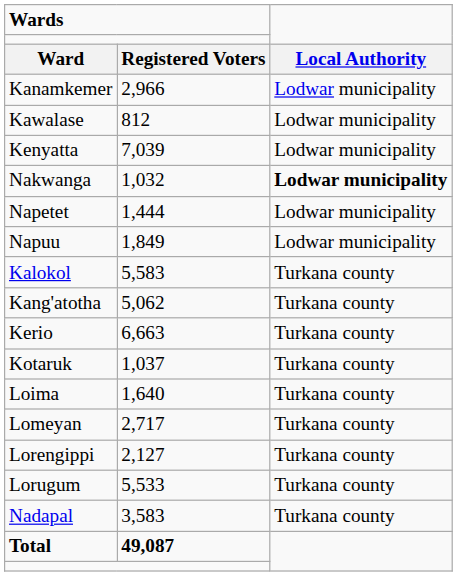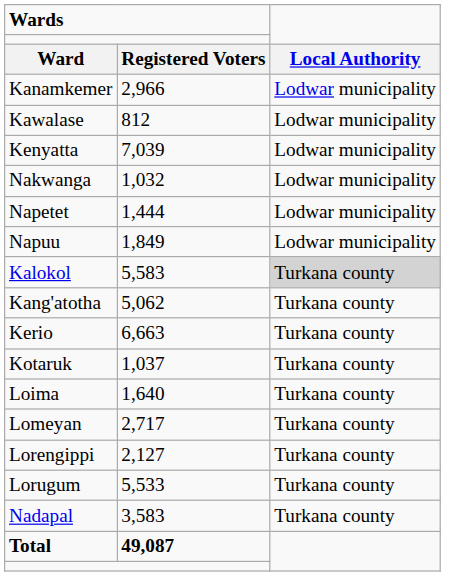(361, 180) bold -> (355, 180) normal
(334, 272) no background -> (334, 272) lightgrey background
